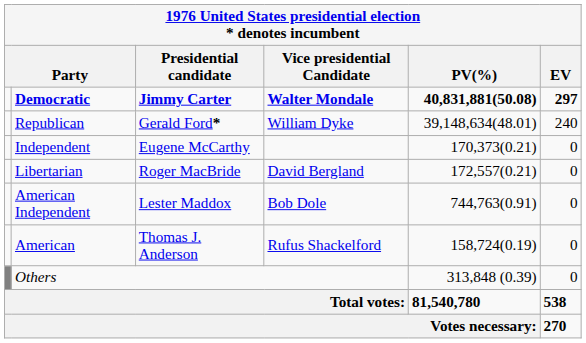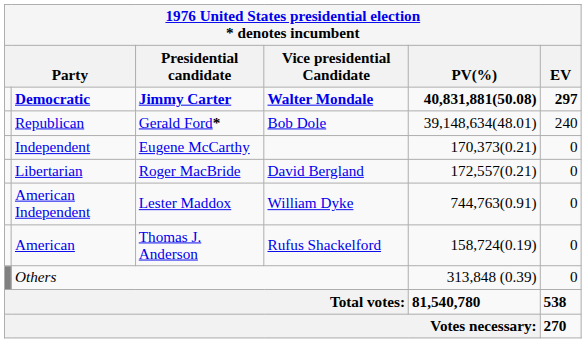(310, 123) William Dyke -> (297, 123) Bob Dole
(297, 203) Bob Dole -> (310, 203) William Dyke
